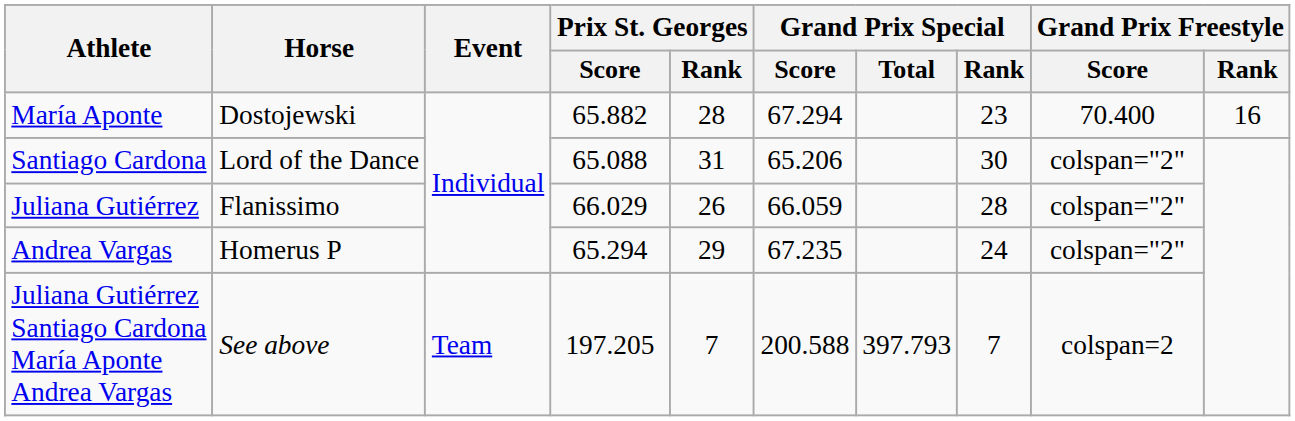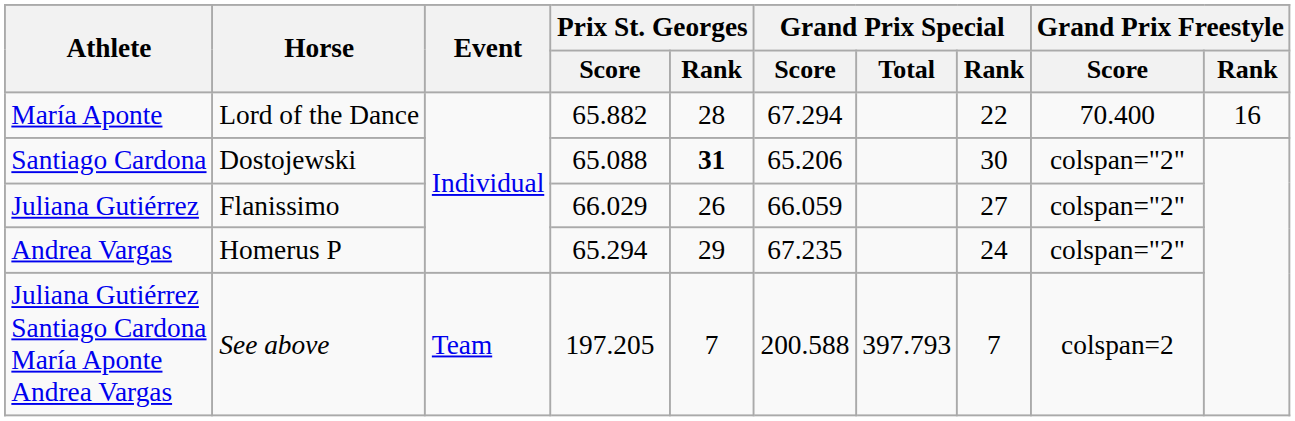(288, 115) Dostojewski -> (319, 115) Lord of the Dance
(994, 115) 23 -> (994, 115) 22
(319, 160) Lord of the Dance -> (288, 160) Dostojewski
(712, 160) normal -> (712, 160) bold
(994, 205) 28 -> (994, 205) 27
